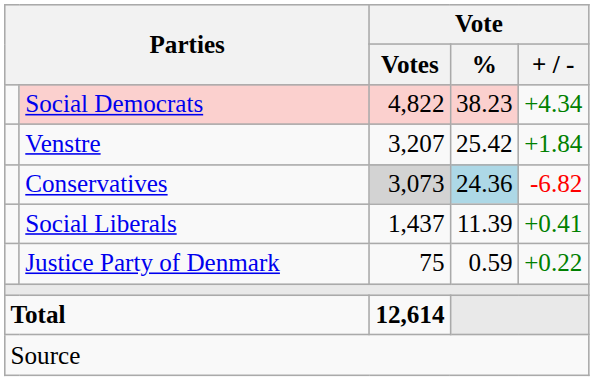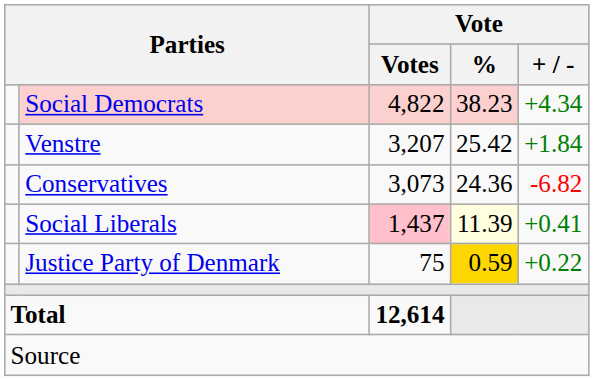(416, 183) lightgrey background -> (416, 183) no background
(484, 183) lightblue background -> (484, 183) no background
(416, 223) no background -> (416, 223) pink background
(485, 223) no background -> (485, 223) lightyellow background
(491, 263) no background -> (491, 263) gold background
